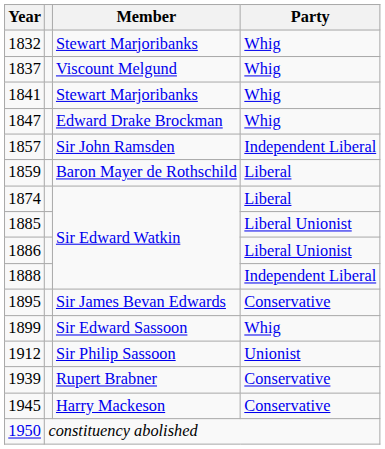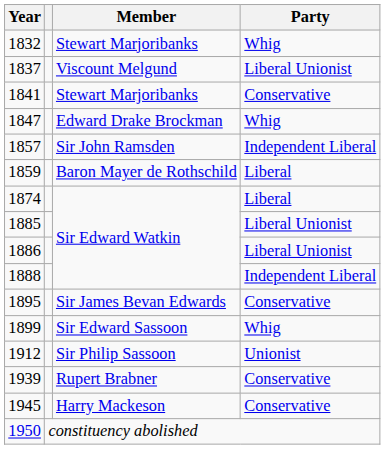(262, 69) Whig -> (298, 69) Liberal Unionist
(262, 95) Whig -> (287, 95) Conservative
